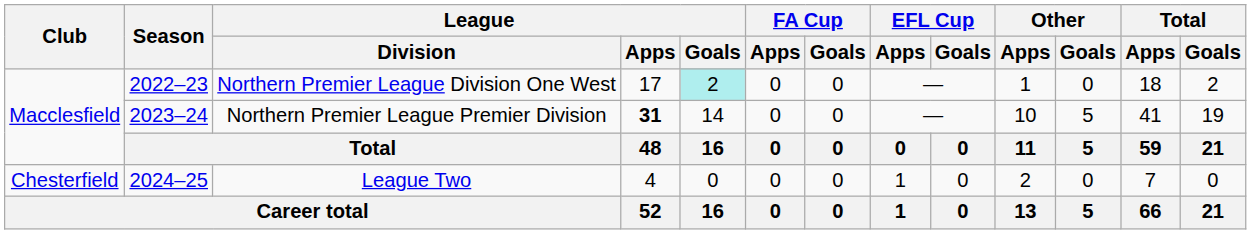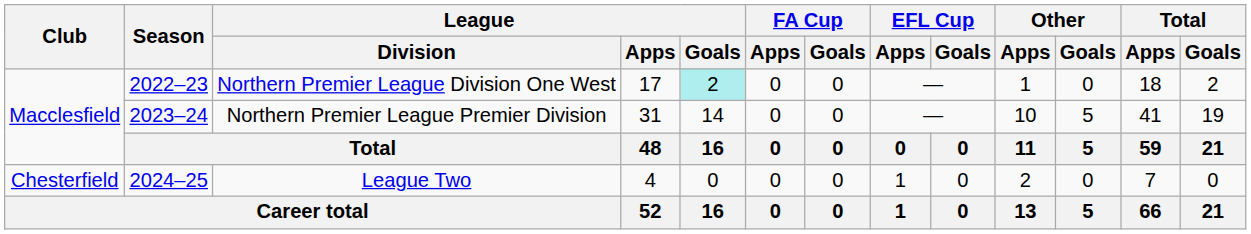(650, 116) bold -> (650, 116) normal
